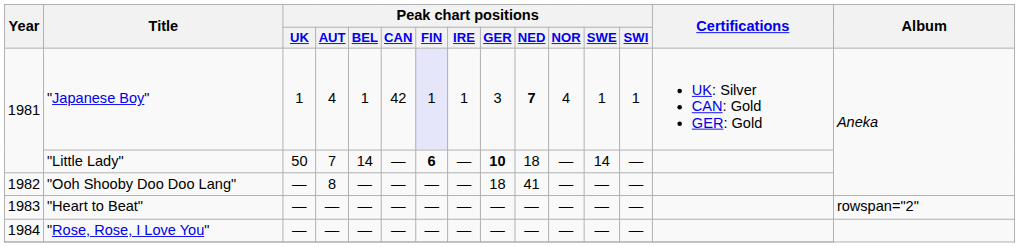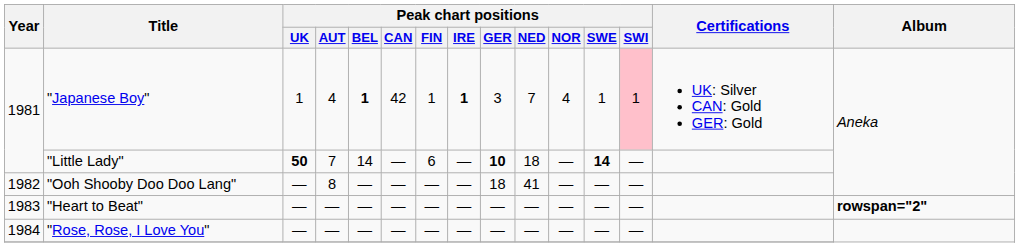(365, 98) normal -> (365, 98) bold
(432, 98) lavender background -> (432, 98) no background
(464, 98) normal -> (464, 98) bold
(532, 98) bold -> (532, 98) normal
(636, 98) no background -> (636, 98) pink background
(299, 161) normal -> (299, 161) bold
(432, 161) bold -> (432, 161) normal
(602, 161) normal -> (602, 161) bold
(878, 207) normal -> (882, 207) bold
